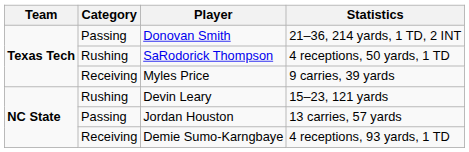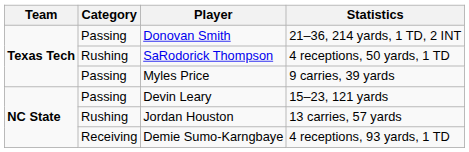(109, 76) Receiving -> (104, 76) Passing
(105, 96) Rushing -> (104, 96) Passing
(104, 116) Passing -> (105, 116) Rushing
